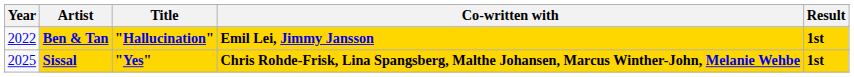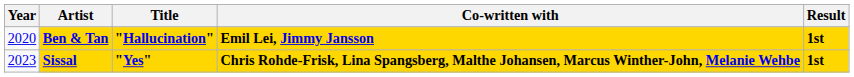(22, 38) 2022 -> (22, 38) 2020
(22, 60) 2025 -> (22, 60) 2023
